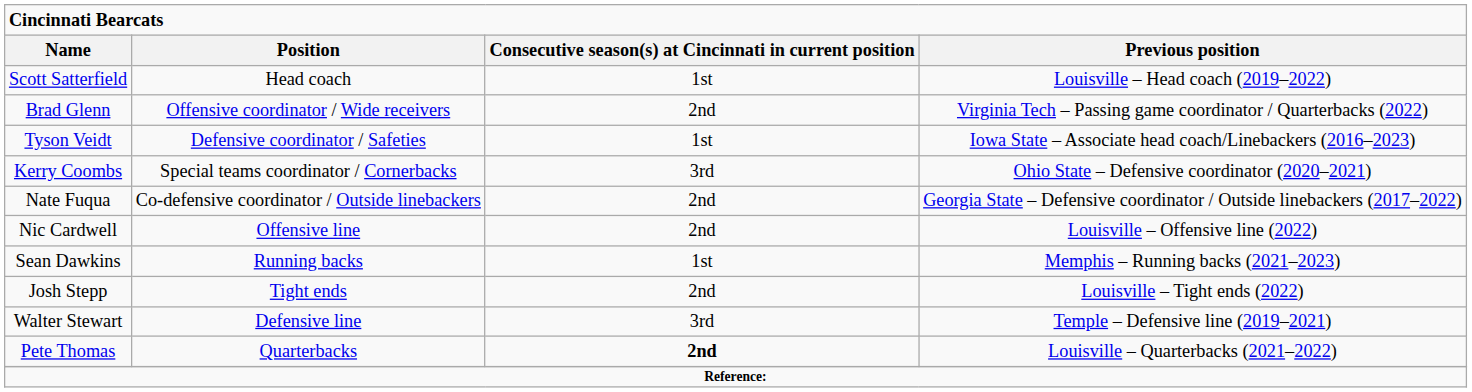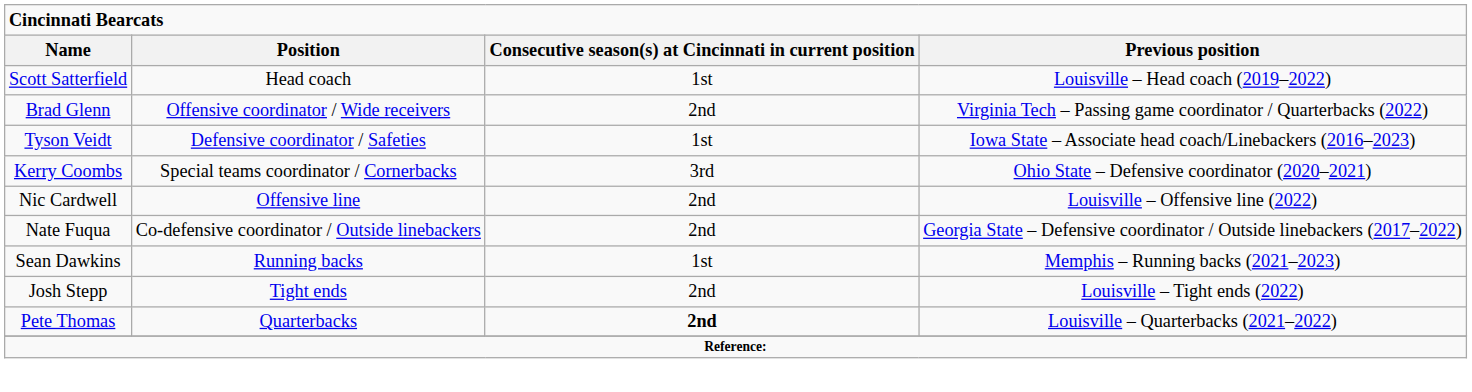rows swapped: (68, 200) <-> (68, 231)
- row: (68, 321)
